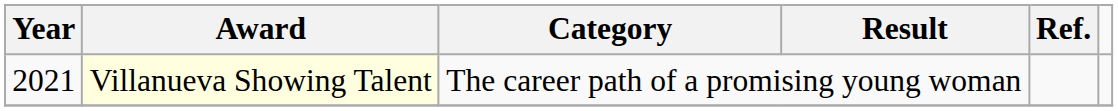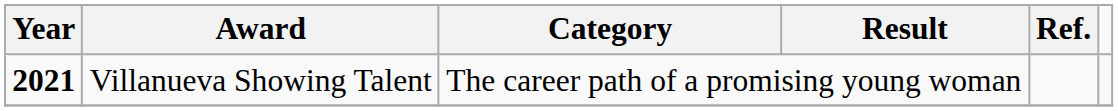(44, 79) normal -> (44, 79) bold
(261, 79) lightyellow background -> (261, 79) no background
